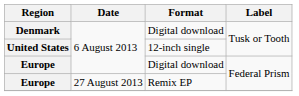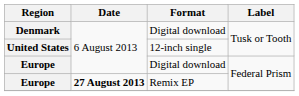(108, 82) normal -> (109, 82) bold
